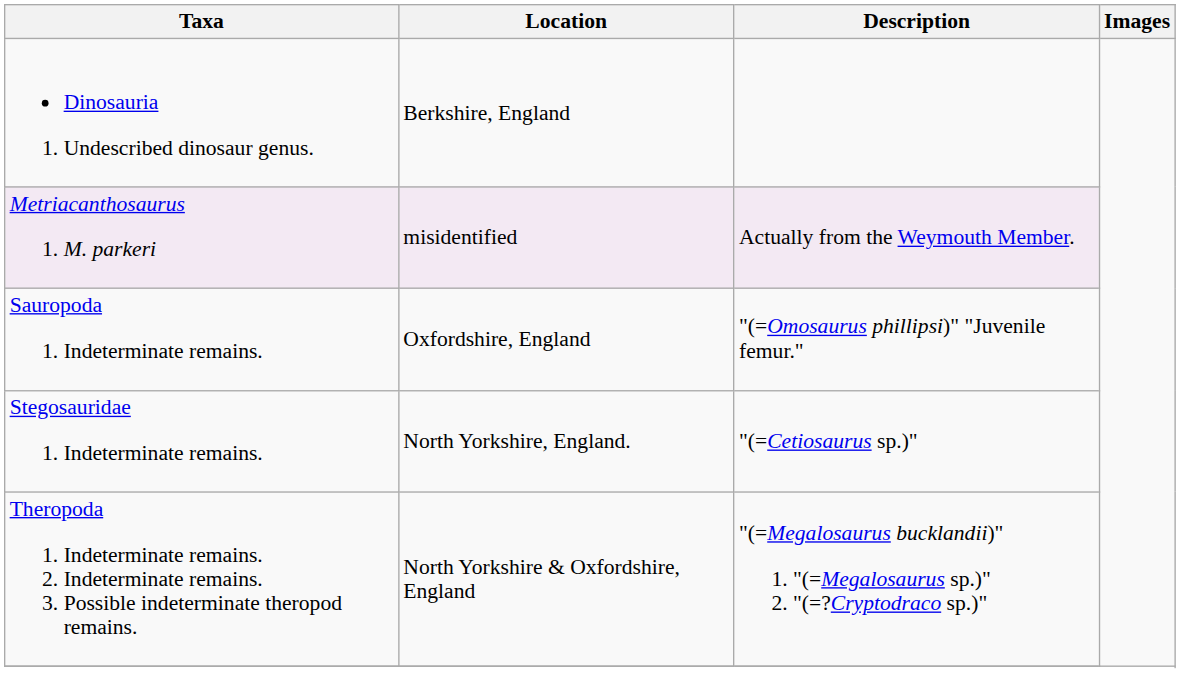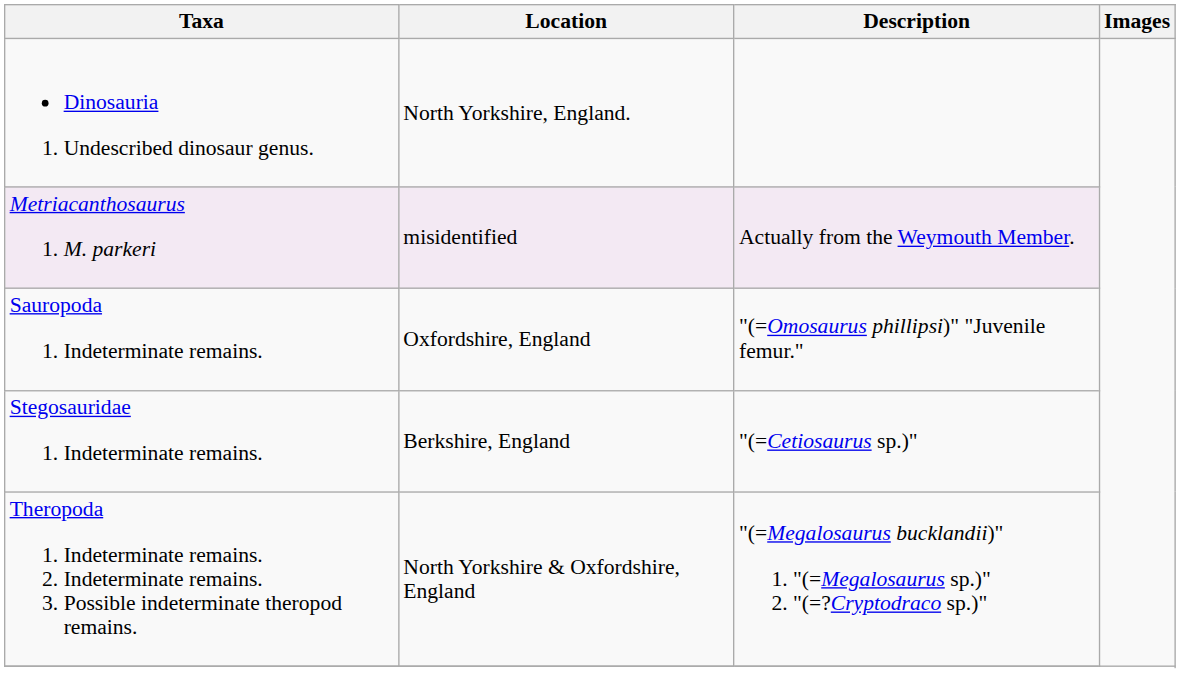(487, 112) Berkshire, England -> (517, 112) North Yorkshire, England.
(517, 440) North Yorkshire, England. -> (487, 440) Berkshire, England
